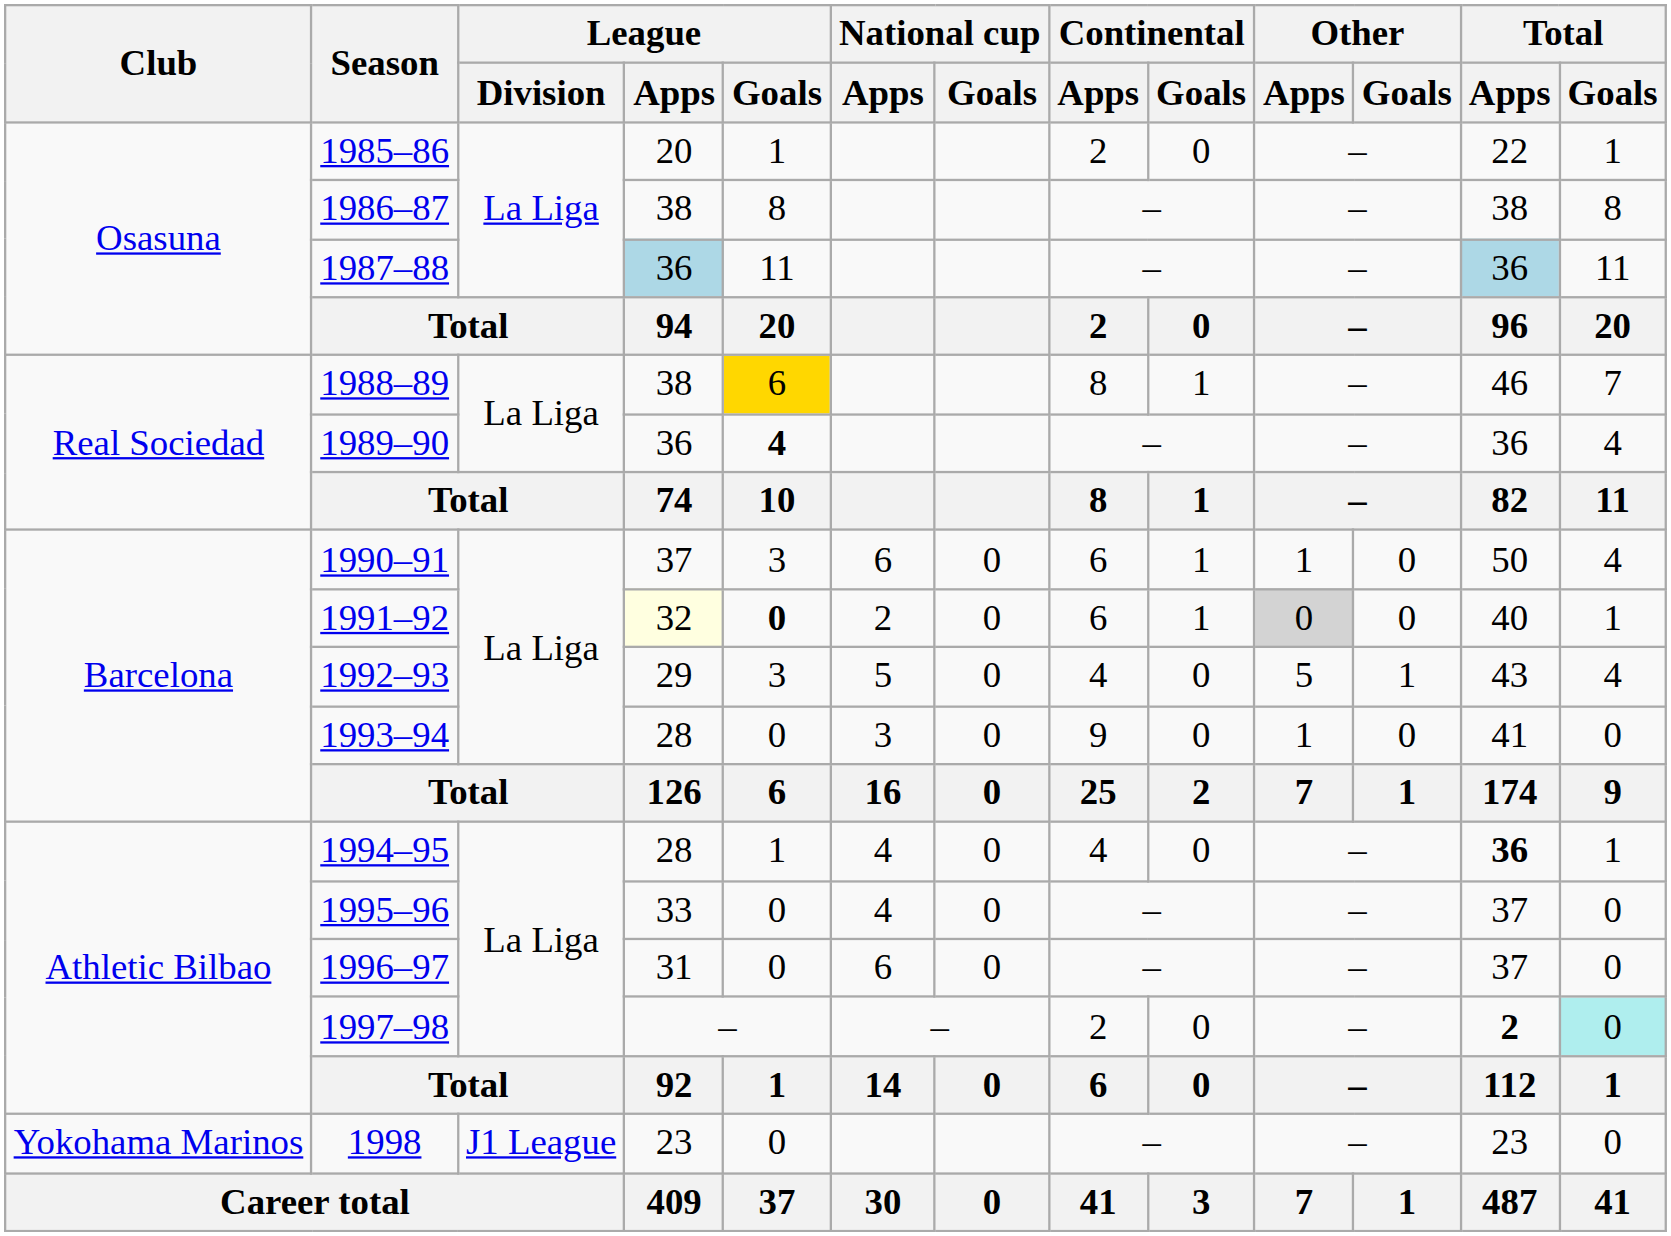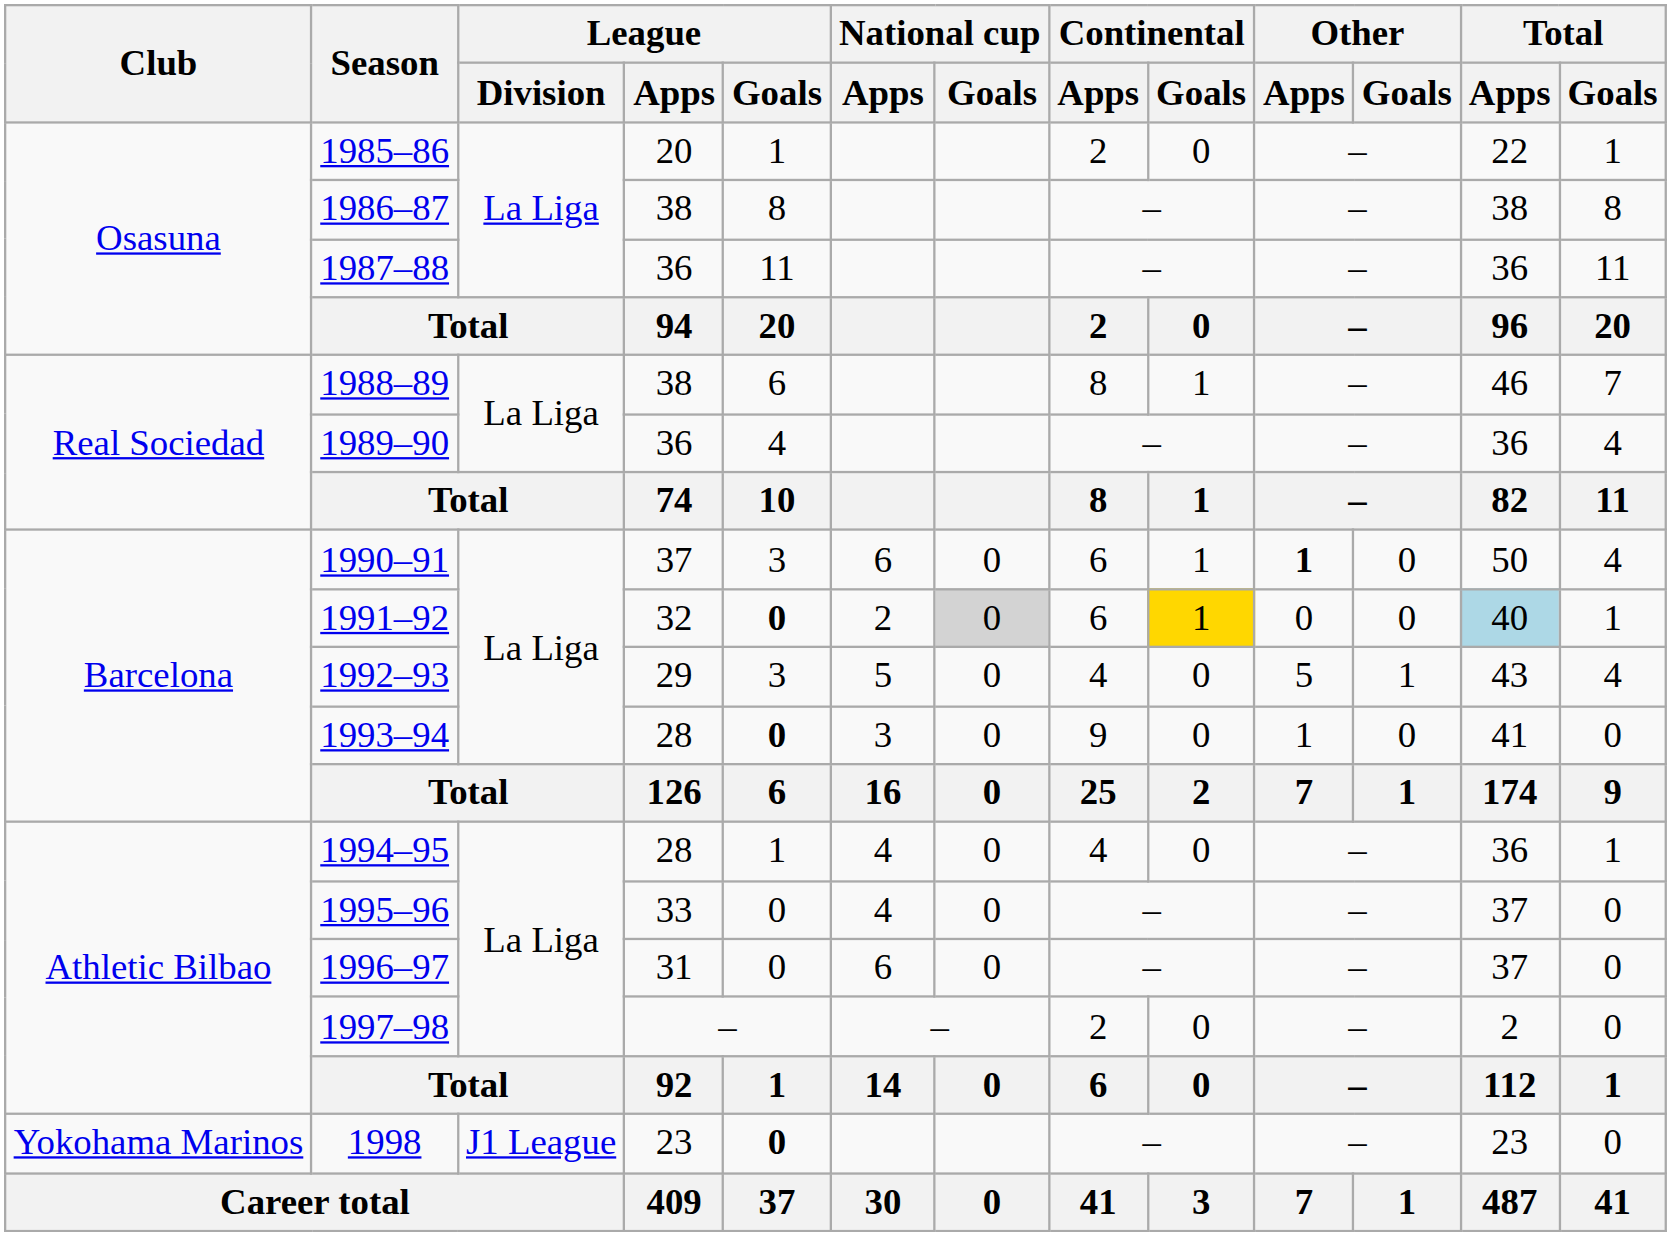(674, 267) lightblue background -> (674, 267) no background
(1510, 267) lightblue background -> (1510, 267) no background
(777, 383) gold background -> (777, 383) no background
(777, 442) bold -> (777, 442) normal
(1304, 558) normal -> (1304, 558) bold
(674, 617) lightyellow background -> (674, 617) no background
(992, 617) no background -> (992, 617) lightgrey background
(1201, 617) no background -> (1201, 617) gold background
(1304, 617) lightgrey background -> (1304, 617) no background
(1510, 617) no background -> (1510, 617) lightblue background
(777, 734) normal -> (777, 734) bold
(1510, 850) bold -> (1510, 850) normal
(1510, 1025) bold -> (1510, 1025) normal
(1613, 1025) paleturquoise background -> (1613, 1025) no background
(777, 1142) normal -> (777, 1142) bold
